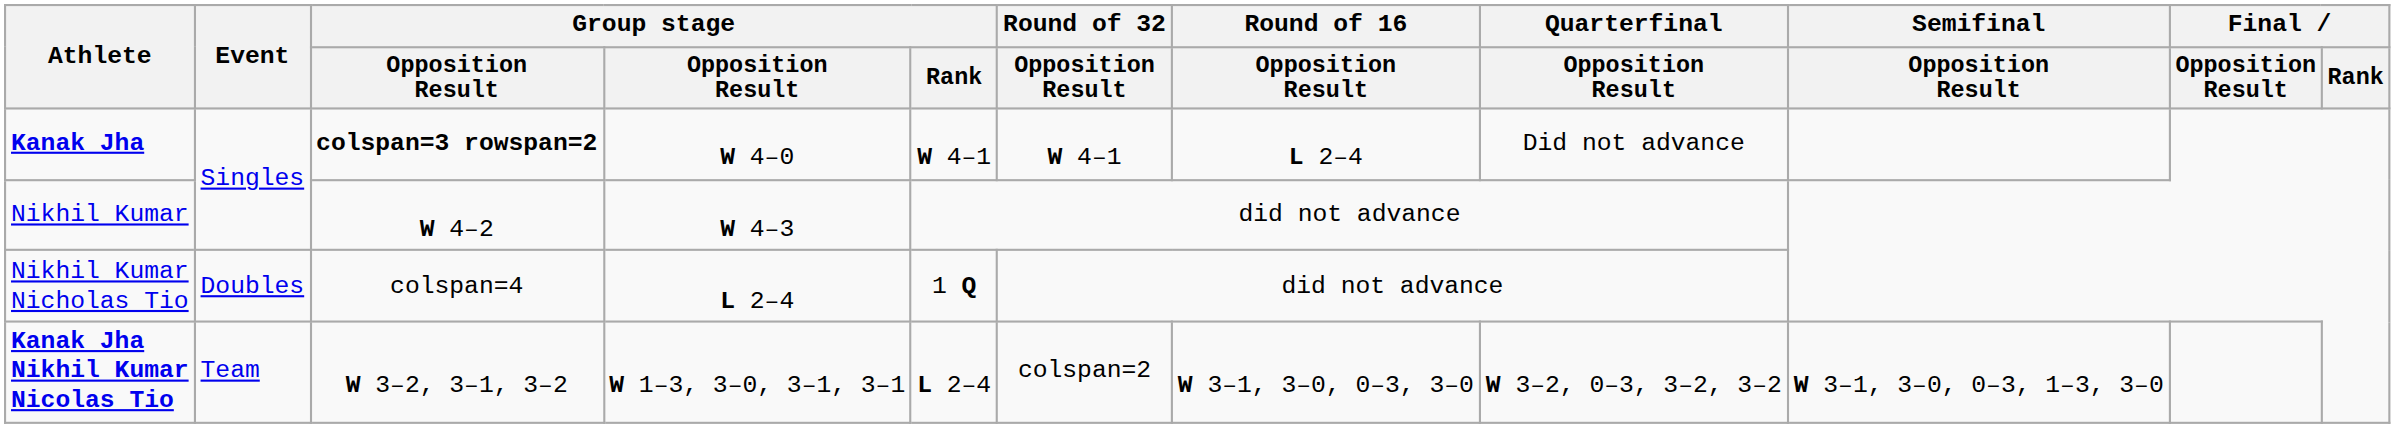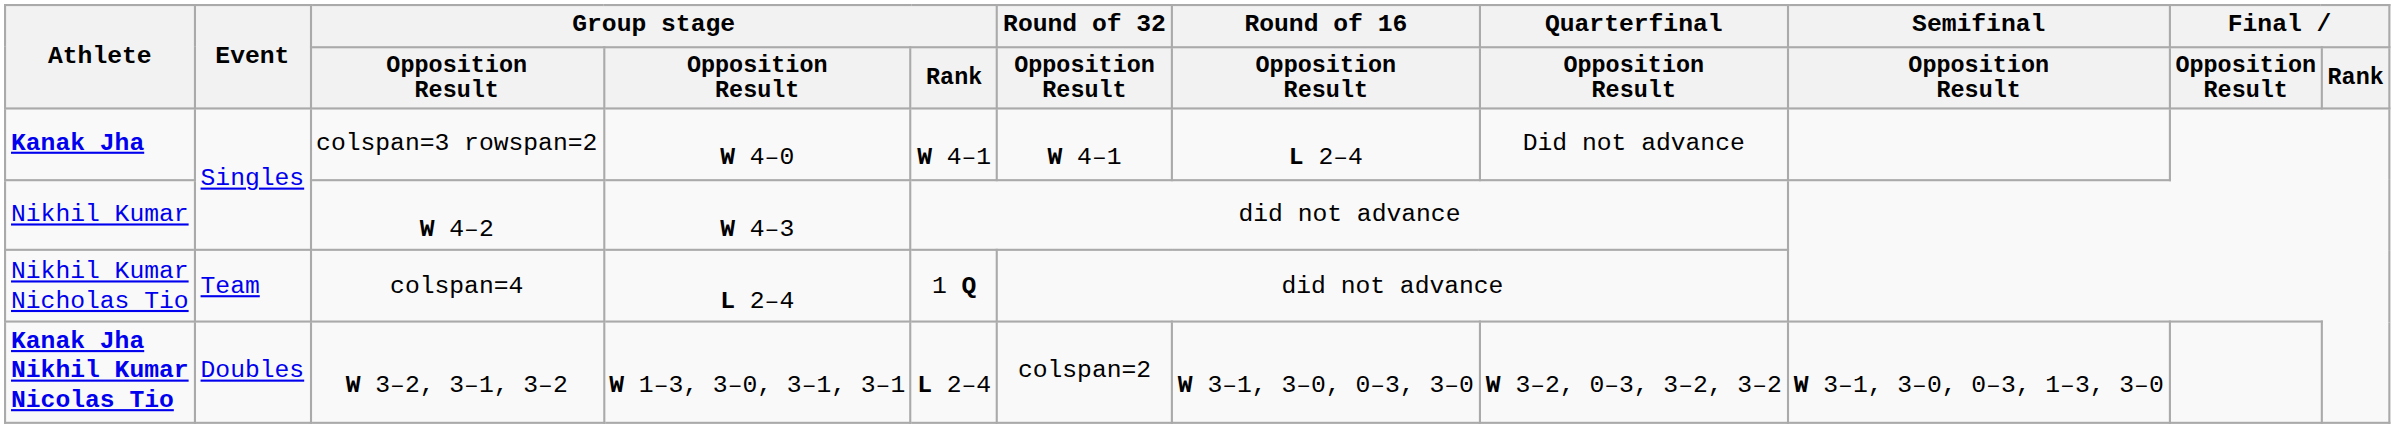(457, 144) bold -> (457, 144) normal
(252, 286) Doubles -> (230, 286) Team
(230, 372) Team -> (252, 372) Doubles
